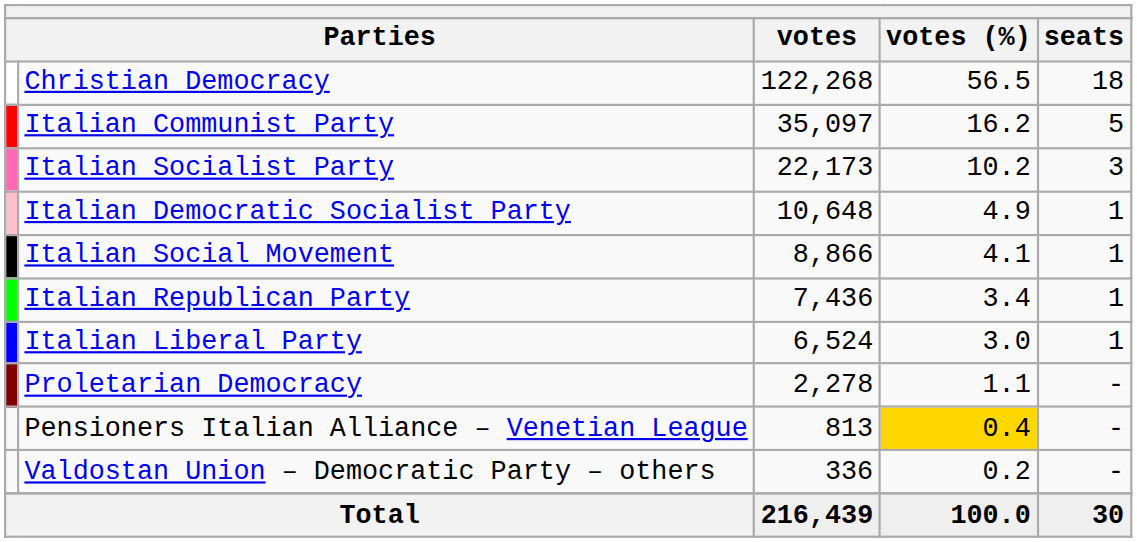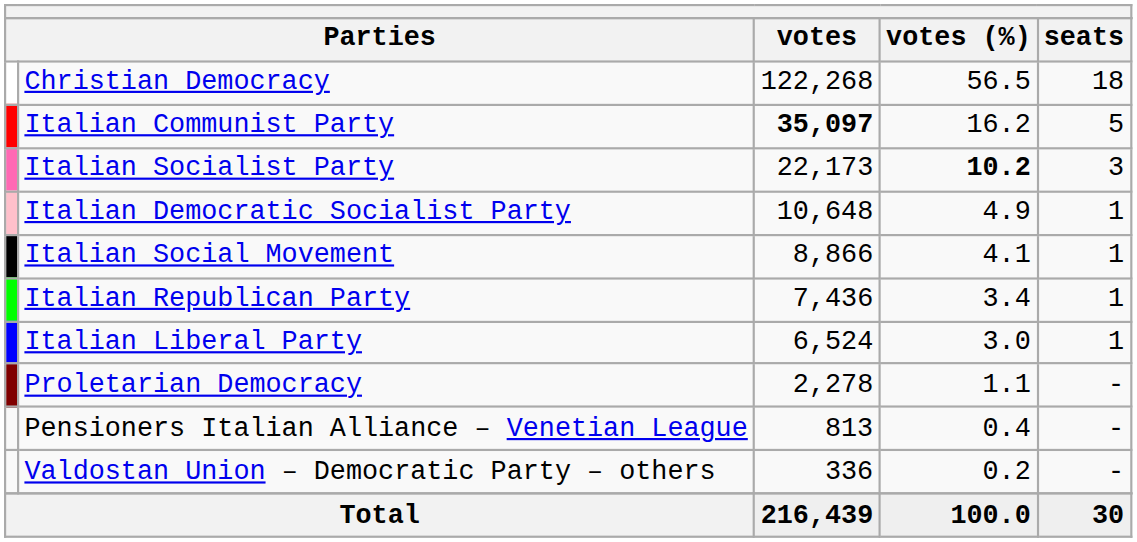(825, 126) normal -> (825, 126) bold
(999, 170) normal -> (999, 170) bold
(1007, 429) gold background -> (1007, 429) no background
